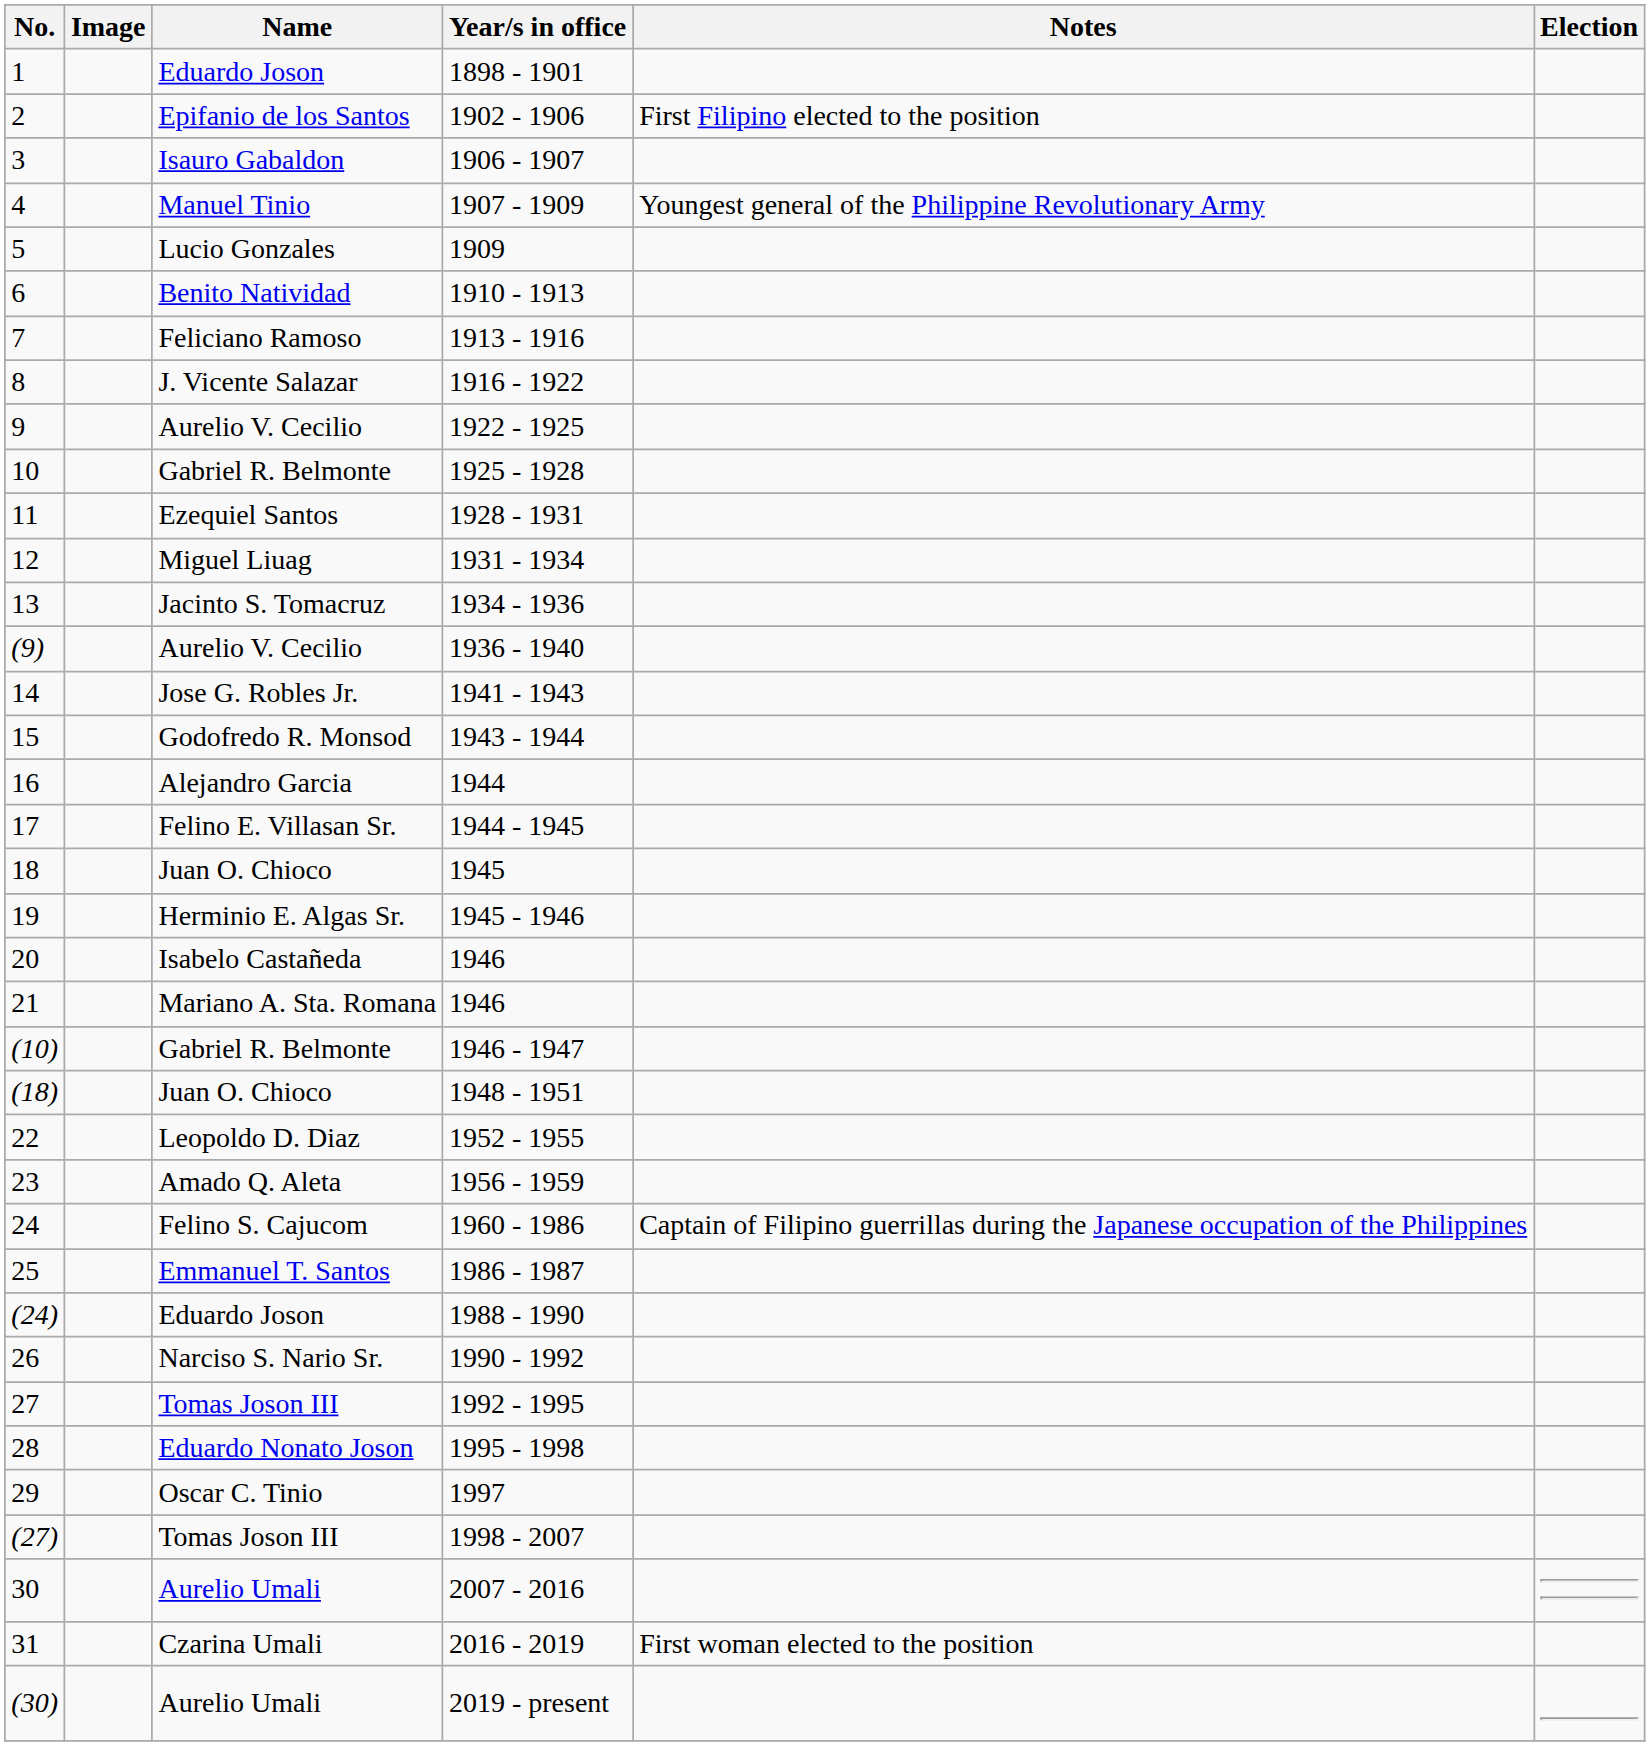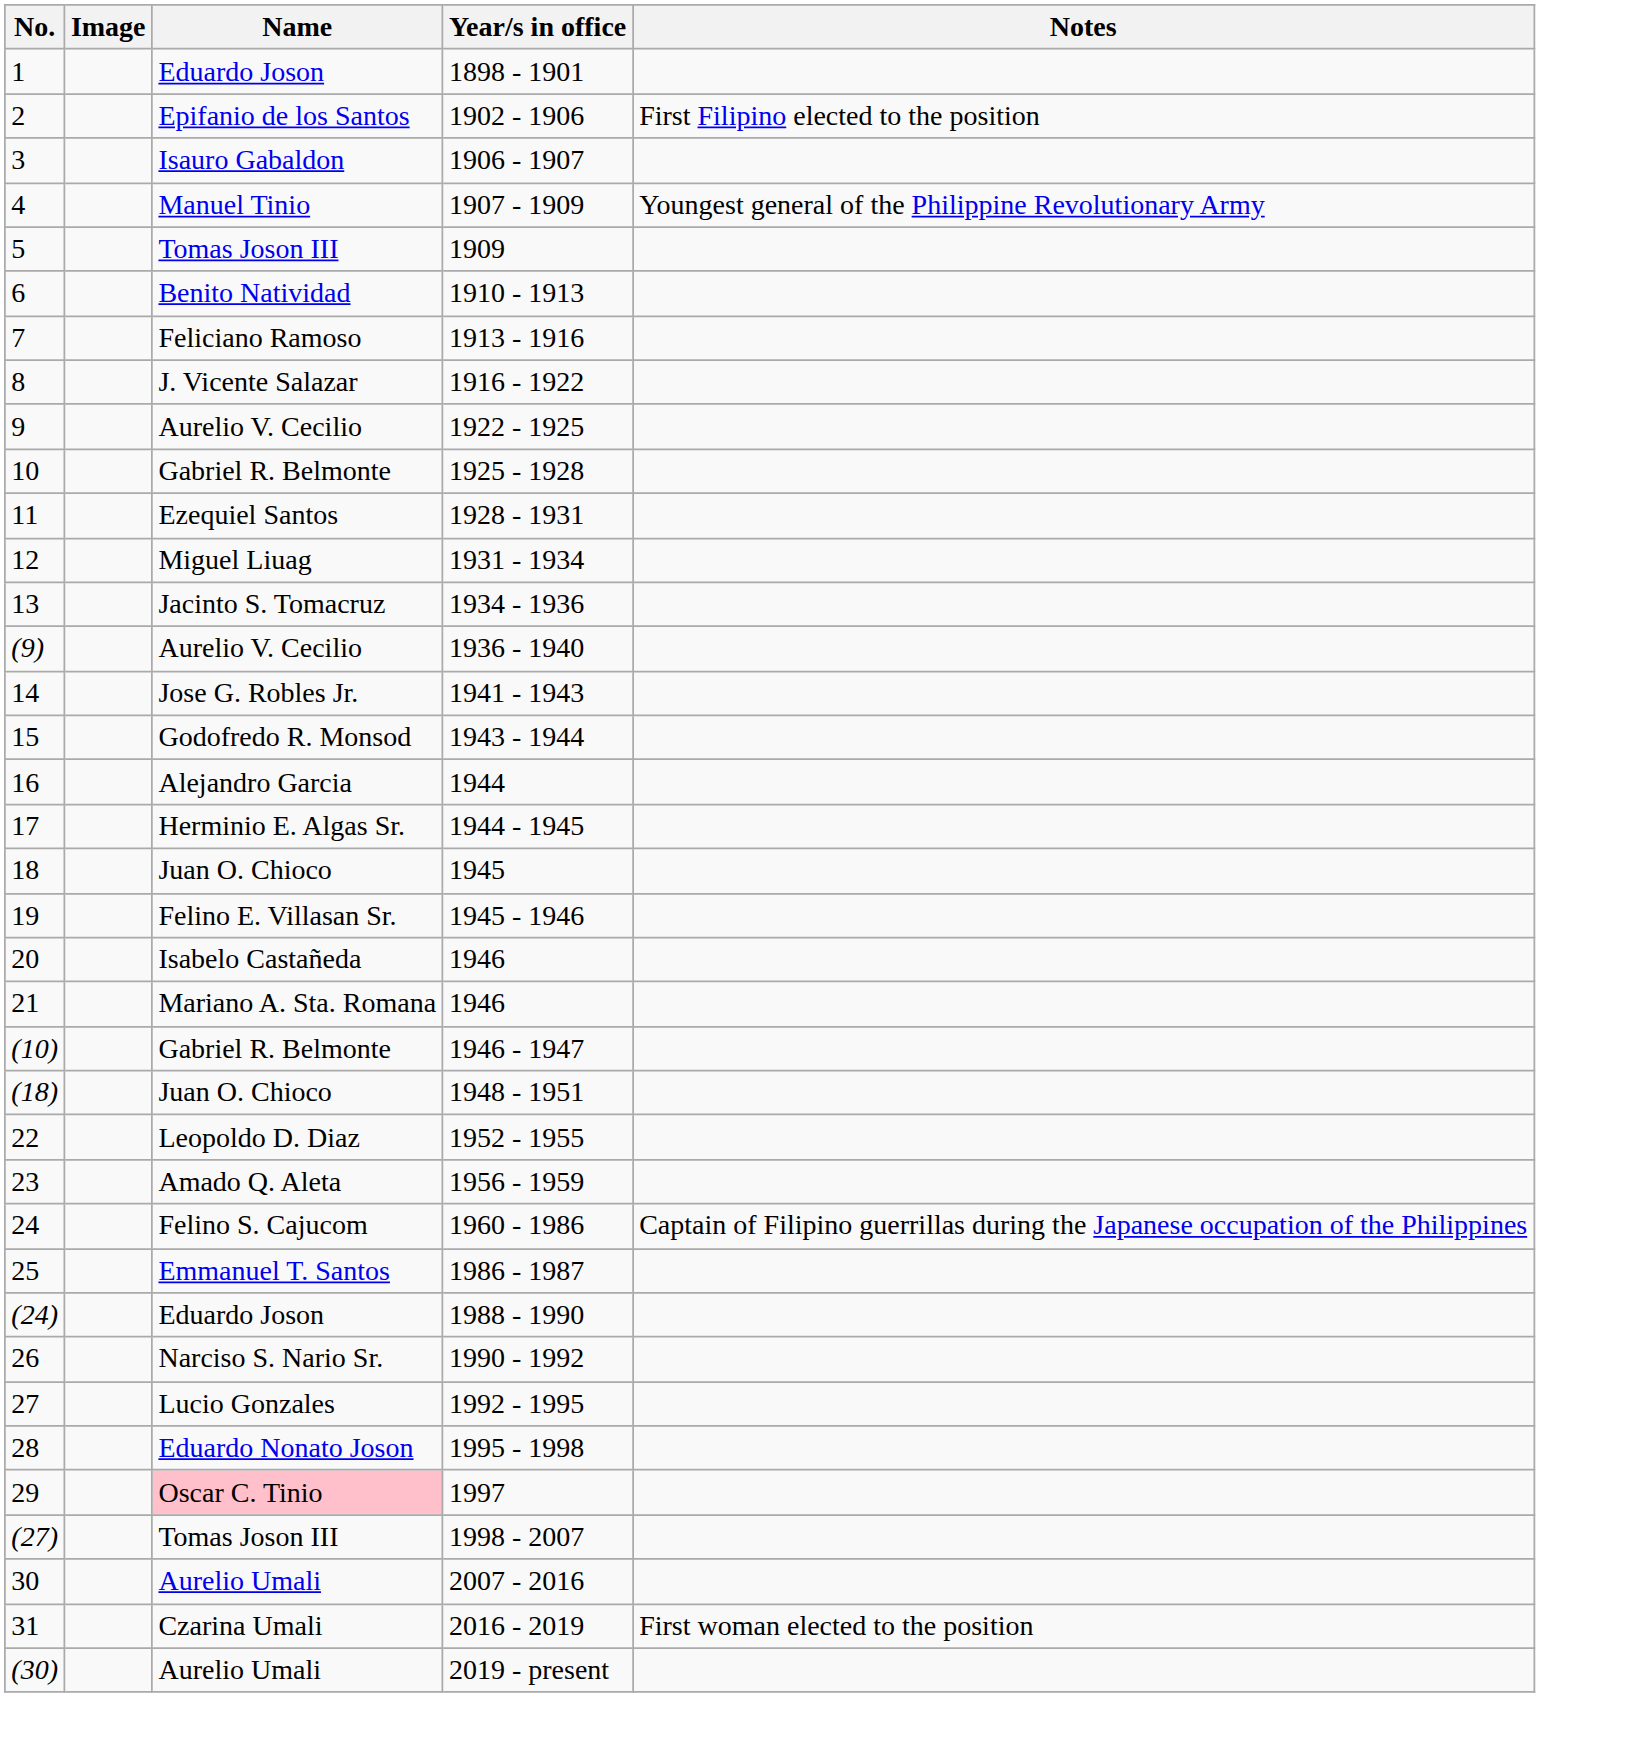- column: (1589, 26)
(247, 248) Lucio Gonzales -> (248, 248) Tomas Joson III
(278, 826) Felino E. Villasan Sr. -> (282, 826) Herminio E. Algas Sr.
(282, 914) Herminio E. Algas Sr. -> (278, 914) Felino E. Villasan Sr.
(248, 1403) Tomas Joson III -> (247, 1403) Lucio Gonzales
(241, 1492) no background -> (241, 1492) pink background
